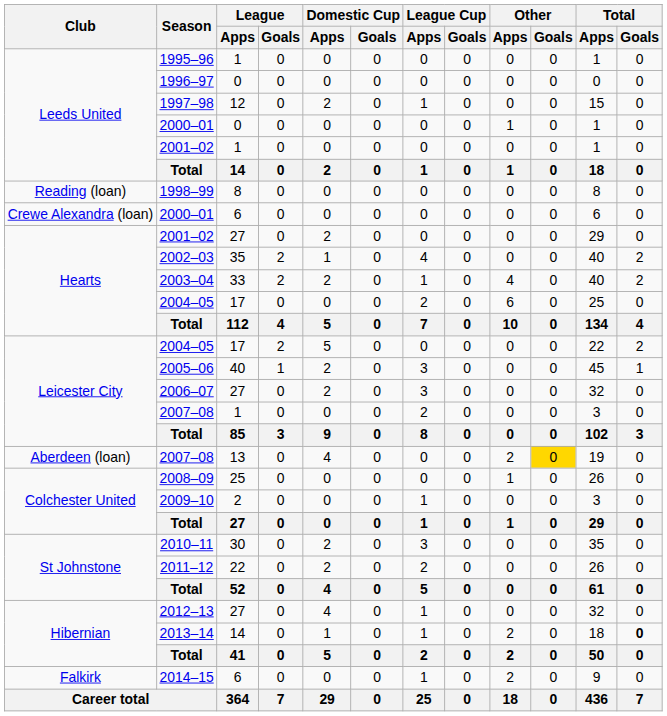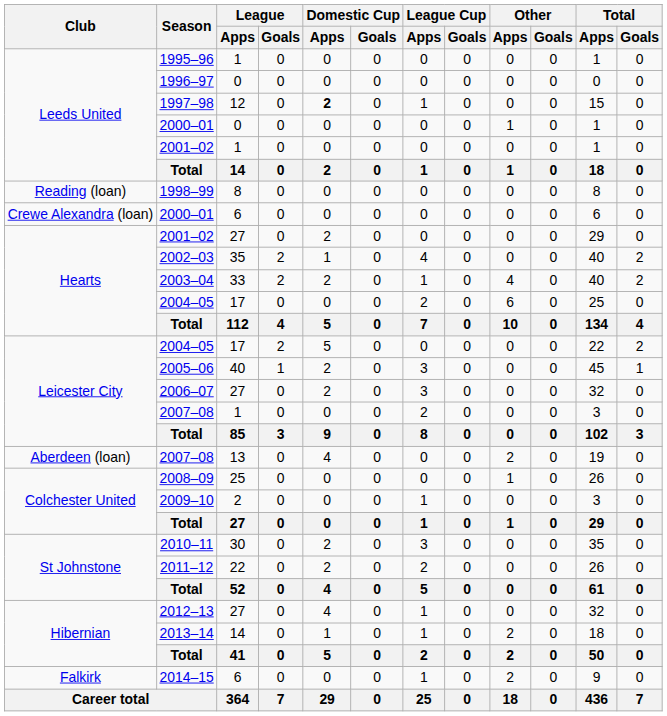(327, 103) normal -> (327, 103) bold
(553, 457) gold background -> (553, 457) no background
(640, 633) bold -> (640, 633) normal
